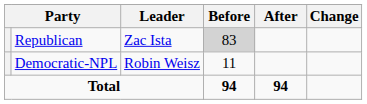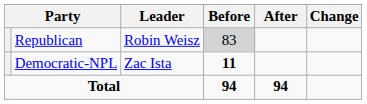(148, 39) Zac Ista -> (162, 39) Robin Weisz
(162, 63) Robin Weisz -> (148, 63) Zac Ista
(229, 63) normal -> (229, 63) bold
